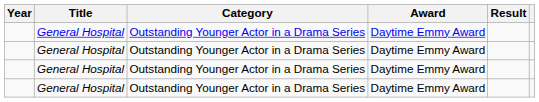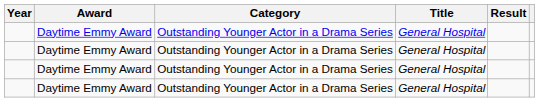columns swapped: (428, 13) <-> (81, 13)
